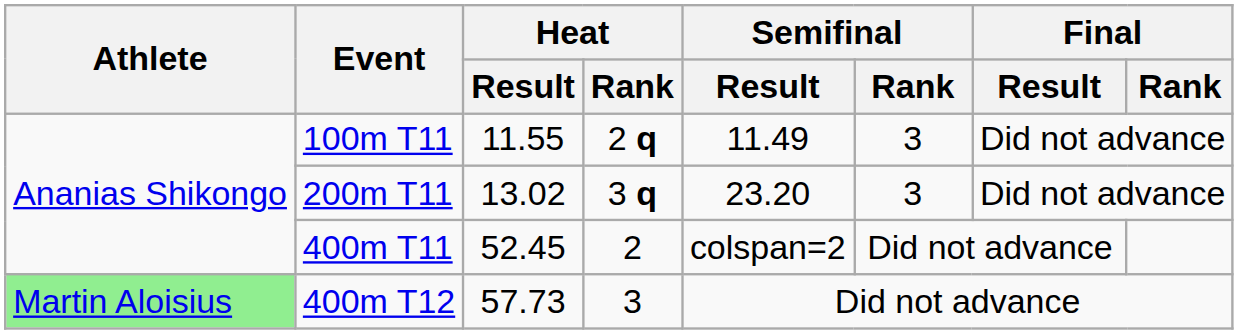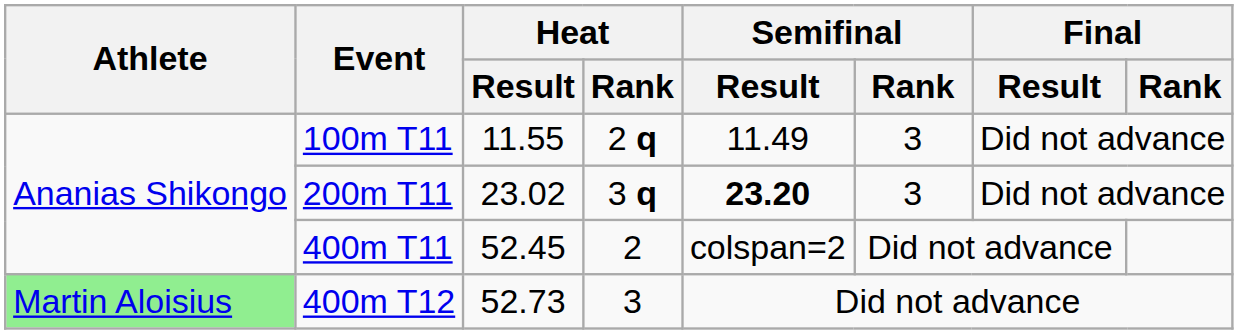(523, 193) 13.02 -> (523, 193) 23.02
(768, 193) normal -> (768, 193) bold
(523, 301) 57.73 -> (523, 301) 52.73
